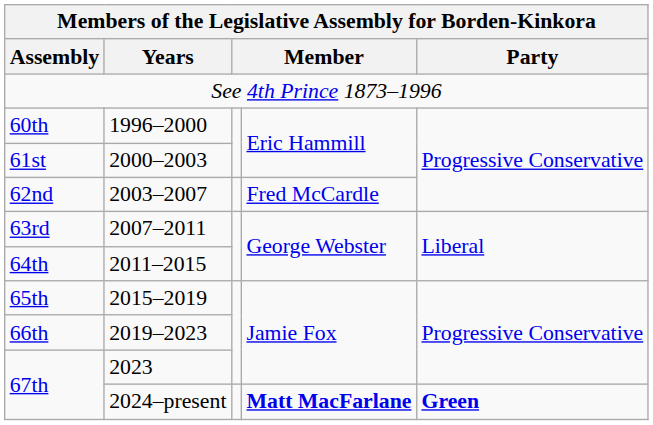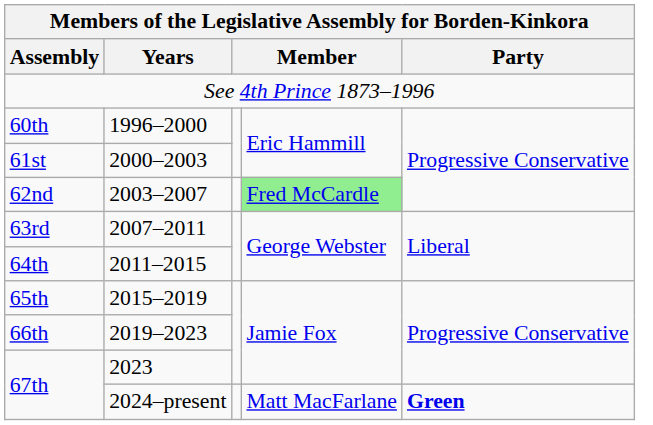(313, 194) no background -> (313, 194) lightgreen background
(329, 401) bold -> (322, 401) normal
